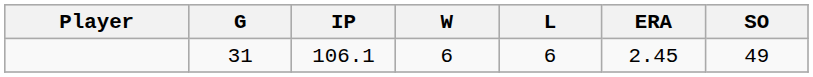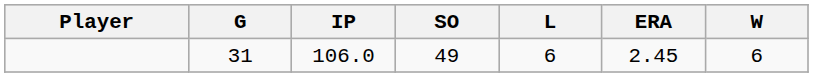columns swapped: (447, 22) <-> (757, 22)
(343, 56) 106.1 -> (343, 56) 106.0
